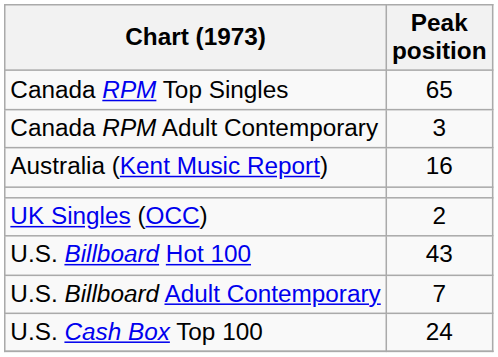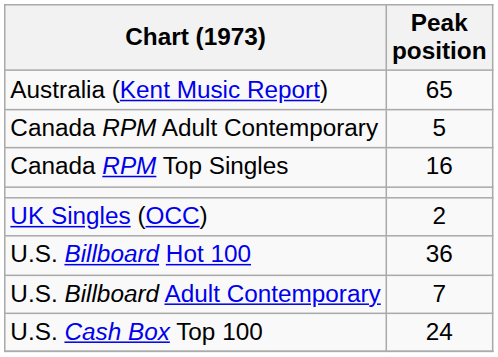(149, 89) Canada RPM Top Singles -> (169, 89) Australia (Kent Music Report)
(439, 128) 3 -> (439, 128) 5
(169, 166) Australia (Kent Music Report) -> (149, 166) Canada RPM Top Singles
(439, 255) 43 -> (439, 255) 36
